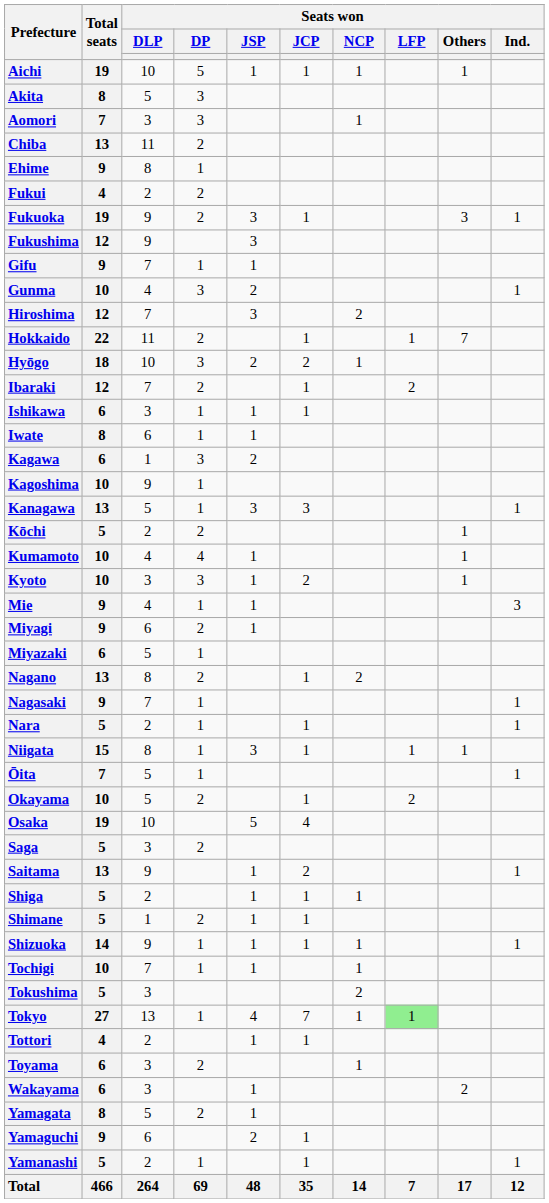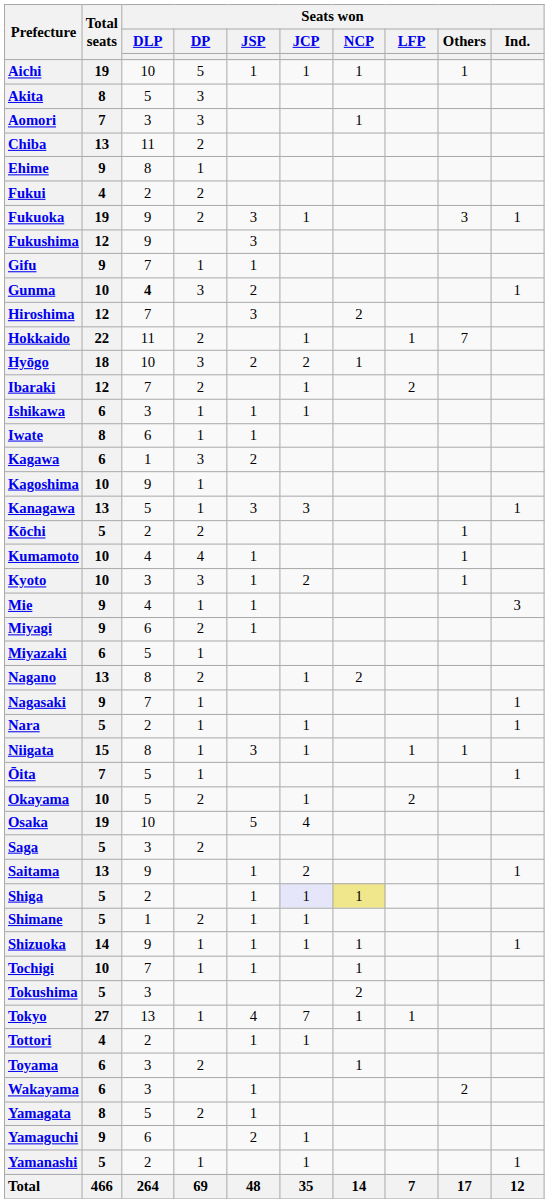(148, 290) normal -> (148, 290) bold
(306, 895) no background -> (306, 895) lavender background
(359, 895) no background -> (359, 895) khaki background
(412, 1017) lightgreen background -> (412, 1017) no background
